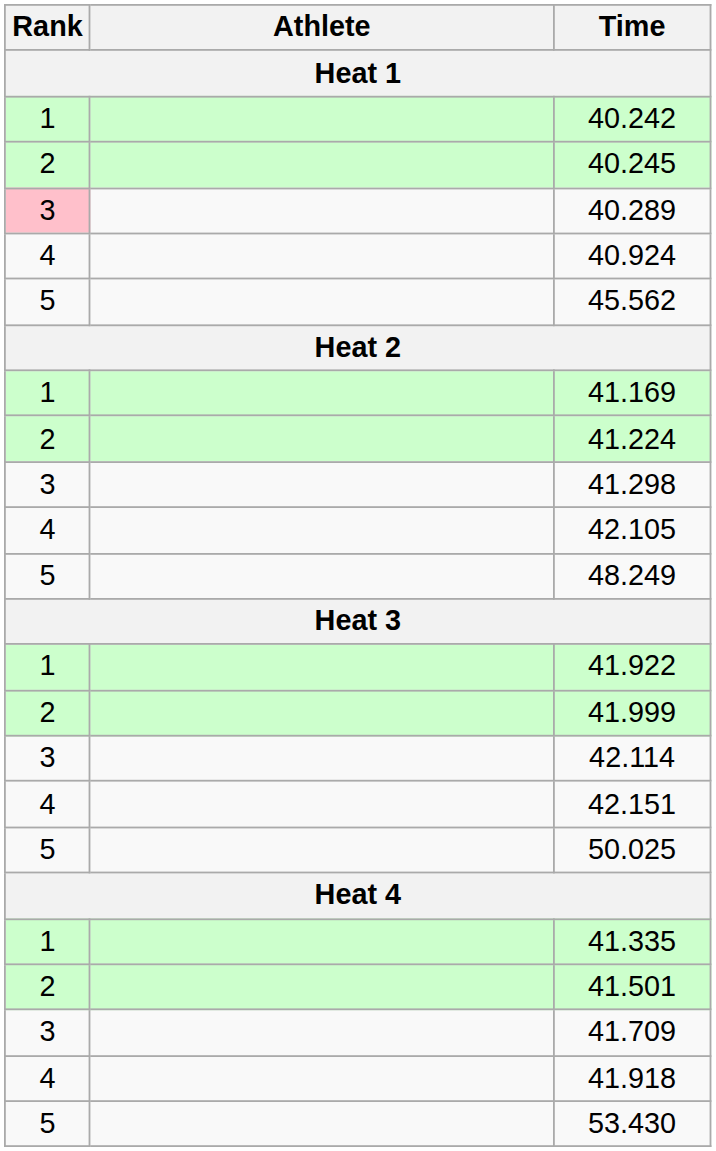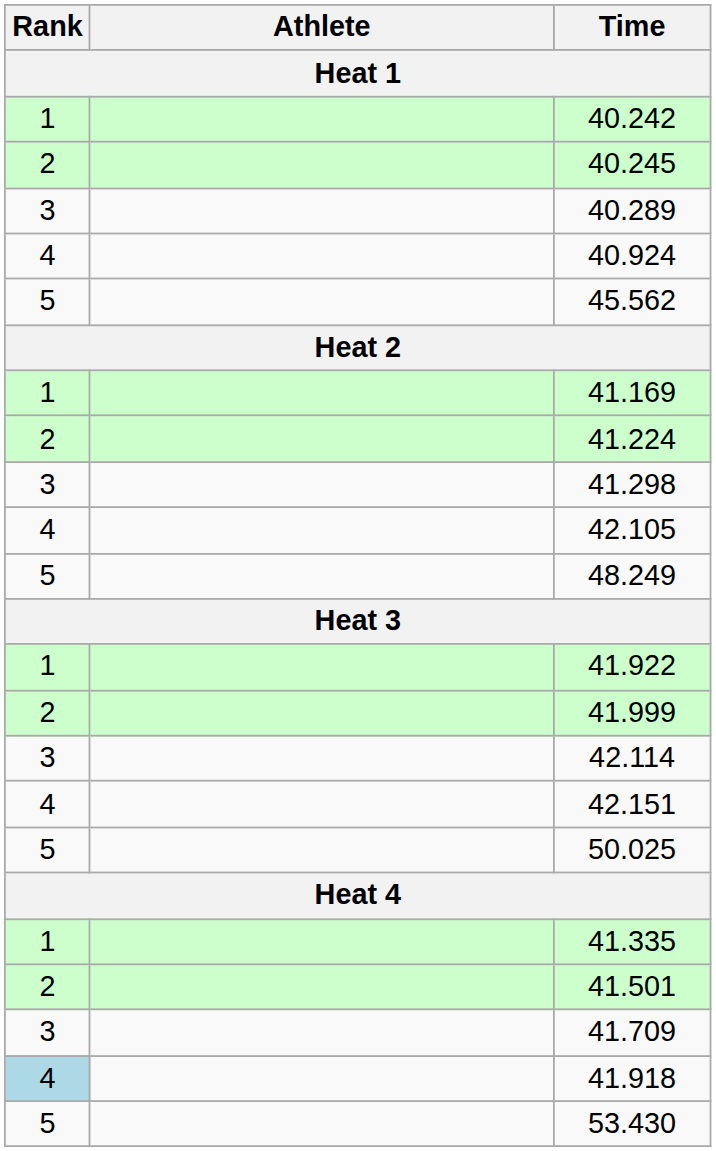(48, 210) pink background -> (48, 210) no background
(48, 1077) no background -> (48, 1077) lightblue background
